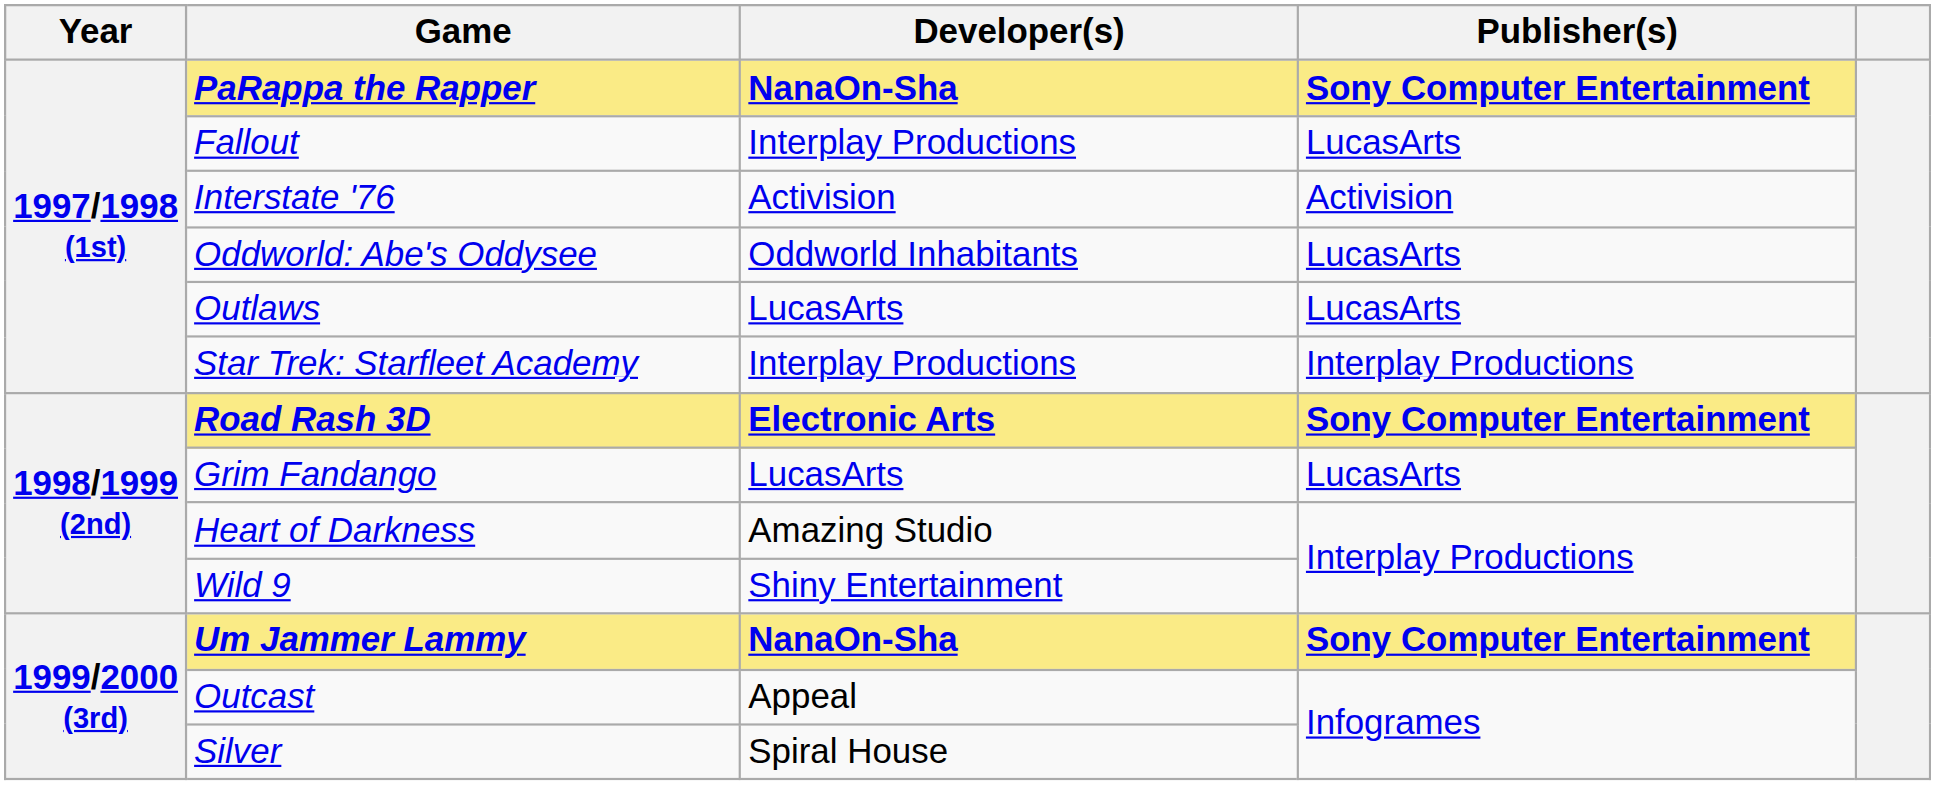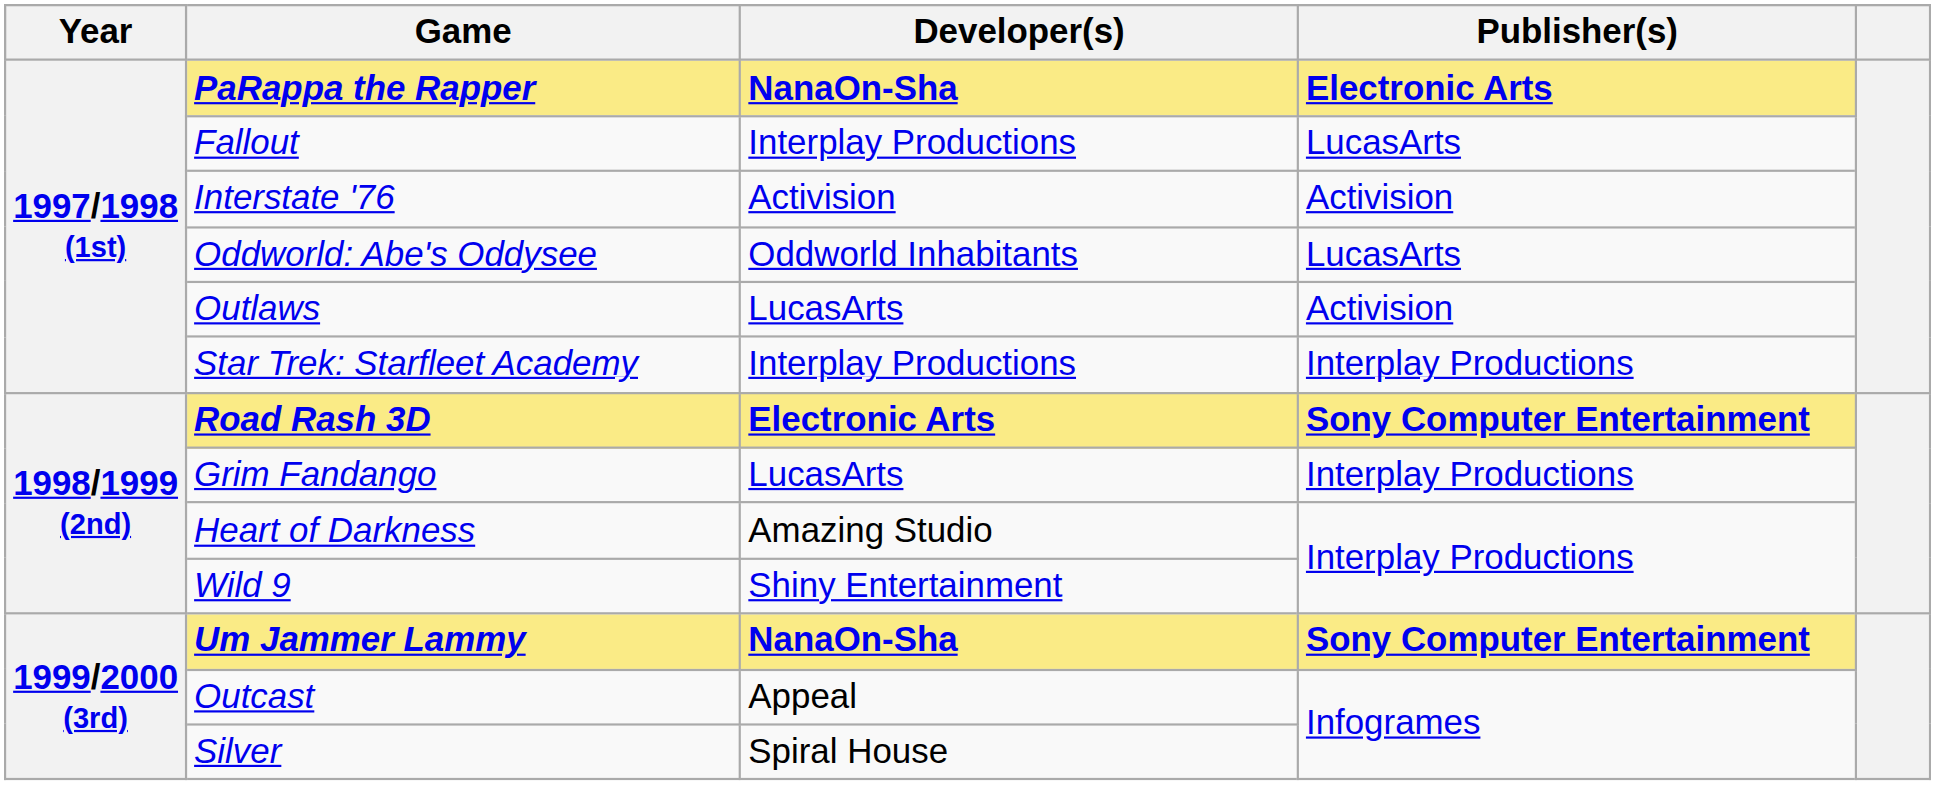(1558, 87) Sony Computer Entertainment -> (1429, 87) Electronic Arts
(1383, 308) LucasArts -> (1380, 308) Activision
(1383, 474) LucasArts -> (1470, 474) Interplay Productions
